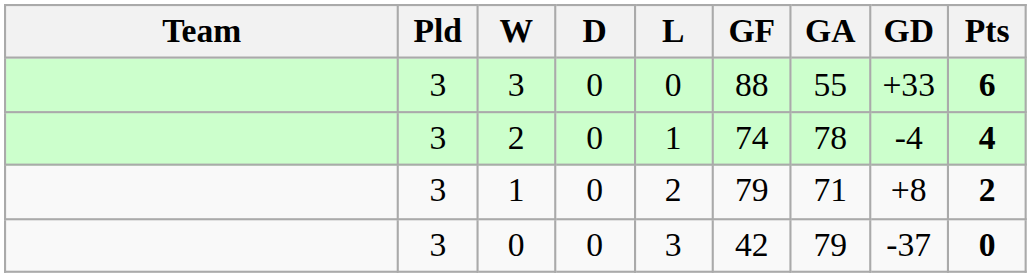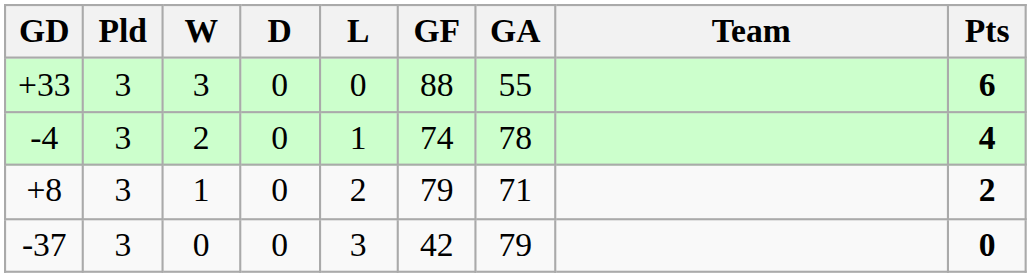columns swapped: (202, 31) <-> (909, 31)
